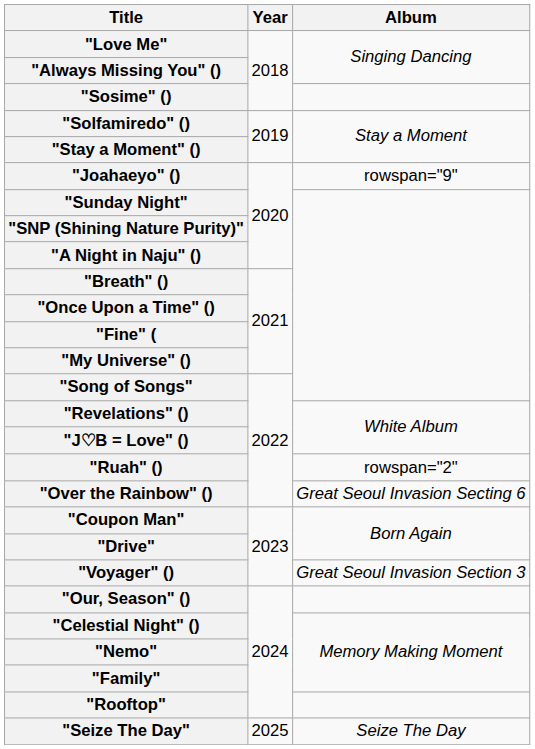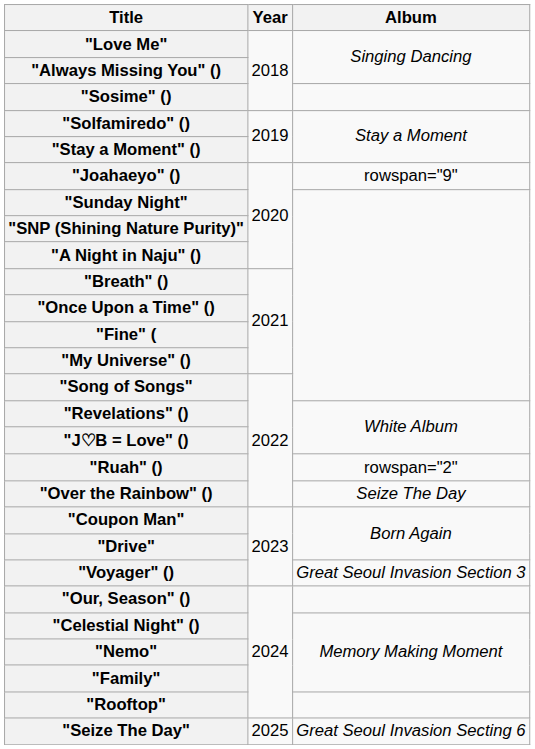(411, 493) Great Seoul Invasion Secting 6 -> (411, 493) Seize The Day
(411, 731) Seize The Day -> (411, 731) Great Seoul Invasion Secting 6
